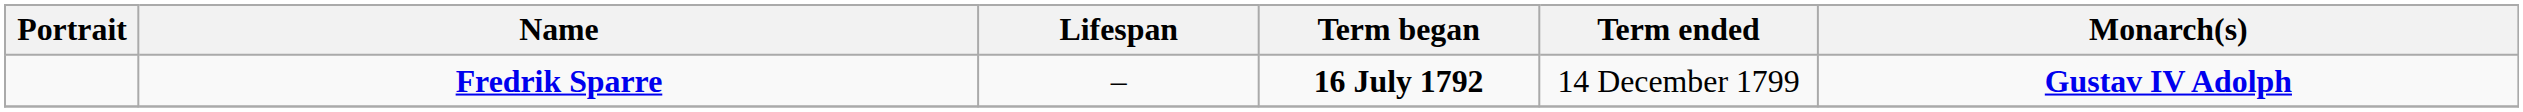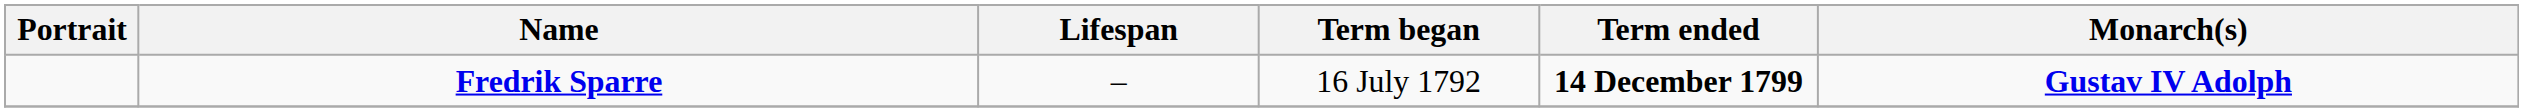(1399, 80) bold -> (1399, 80) normal
(1679, 80) normal -> (1678, 80) bold
